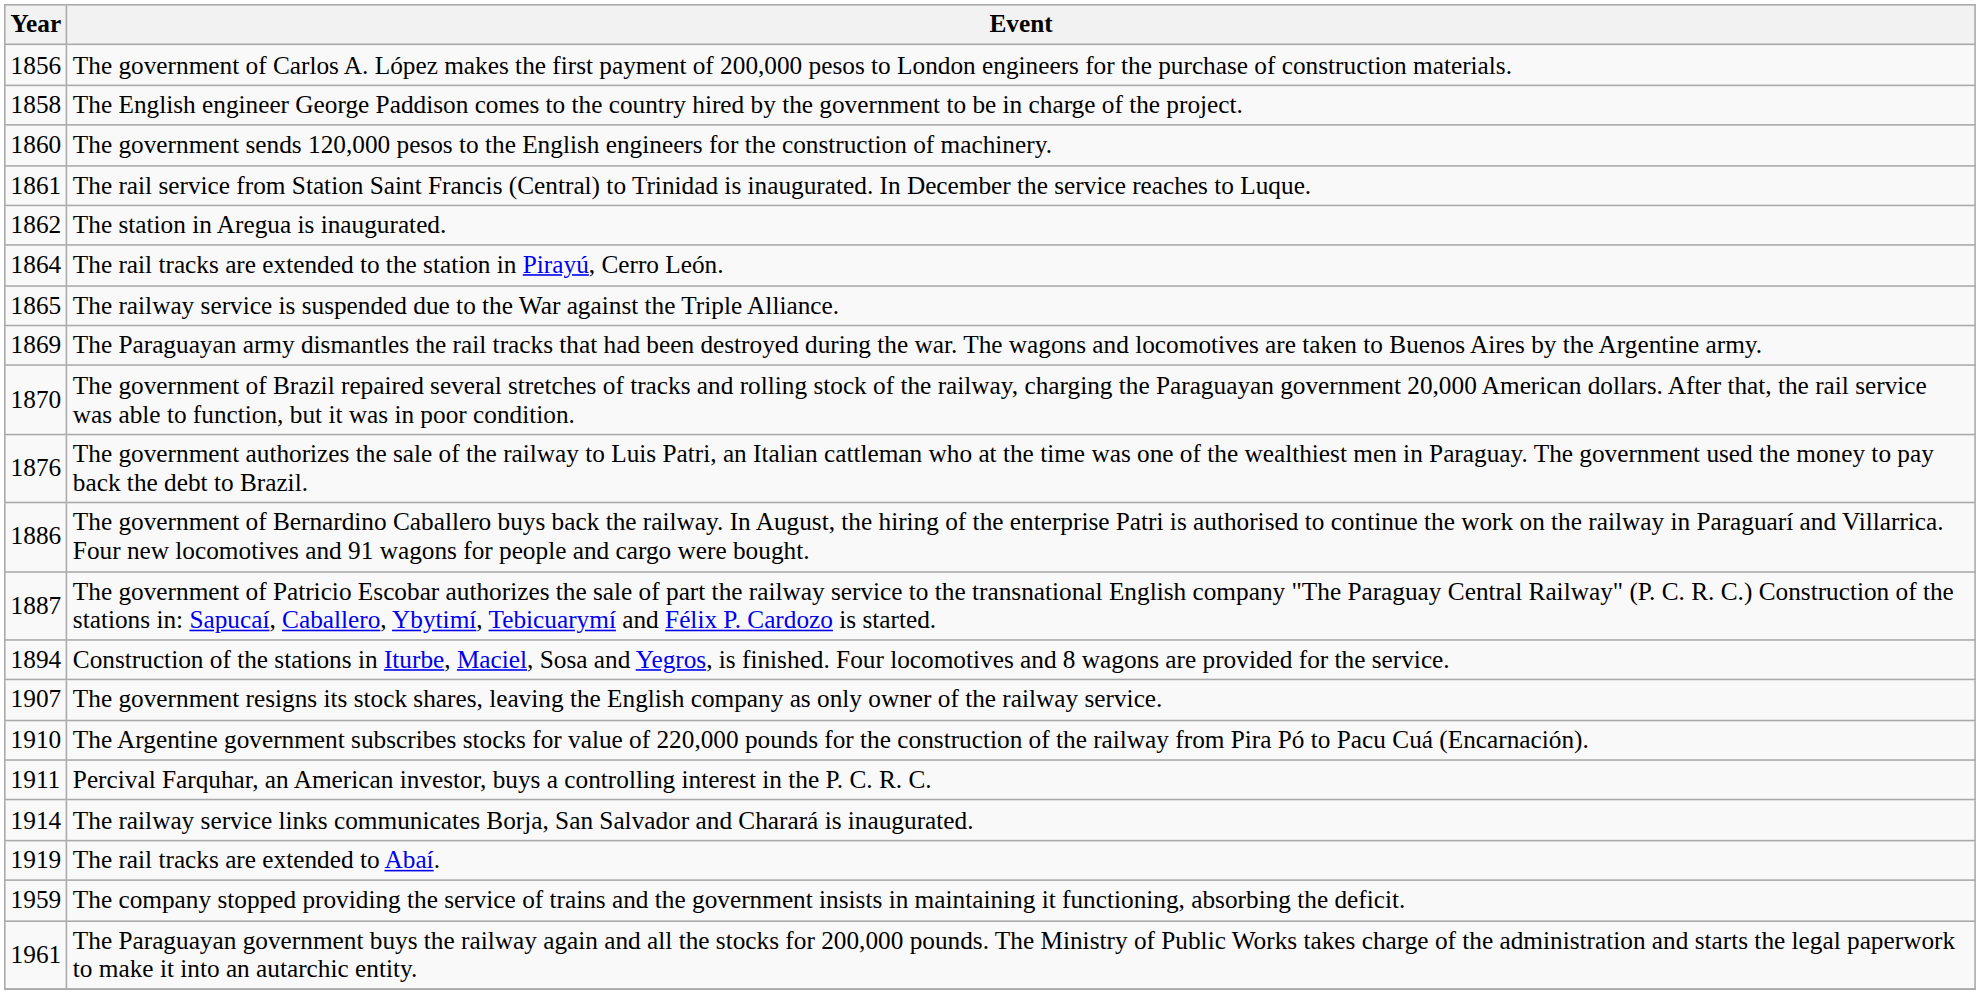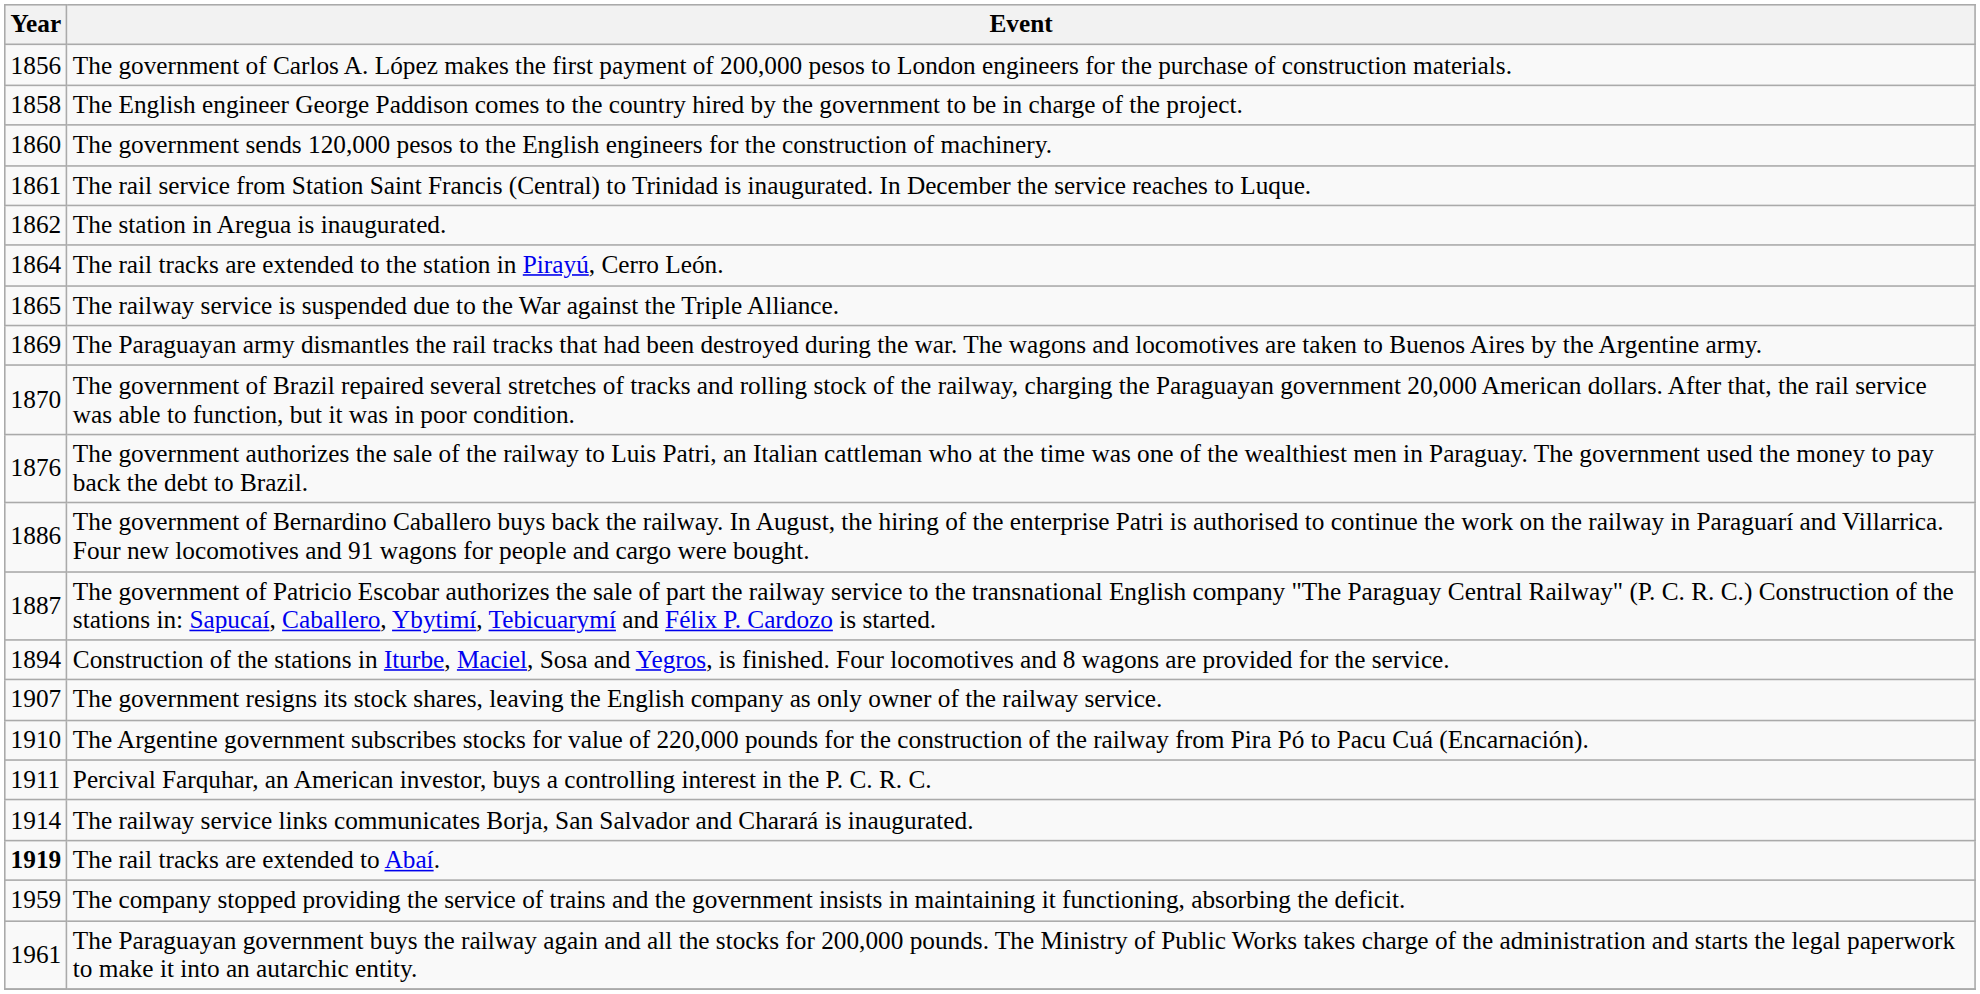(36, 859) normal -> (36, 859) bold
